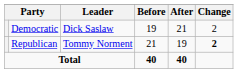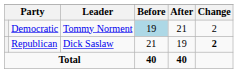(88, 28) Dick Saslaw -> (98, 28) Tommy Norment
(151, 28) no background -> (151, 28) lightblue background
(98, 44) Tommy Norment -> (88, 44) Dick Saslaw
